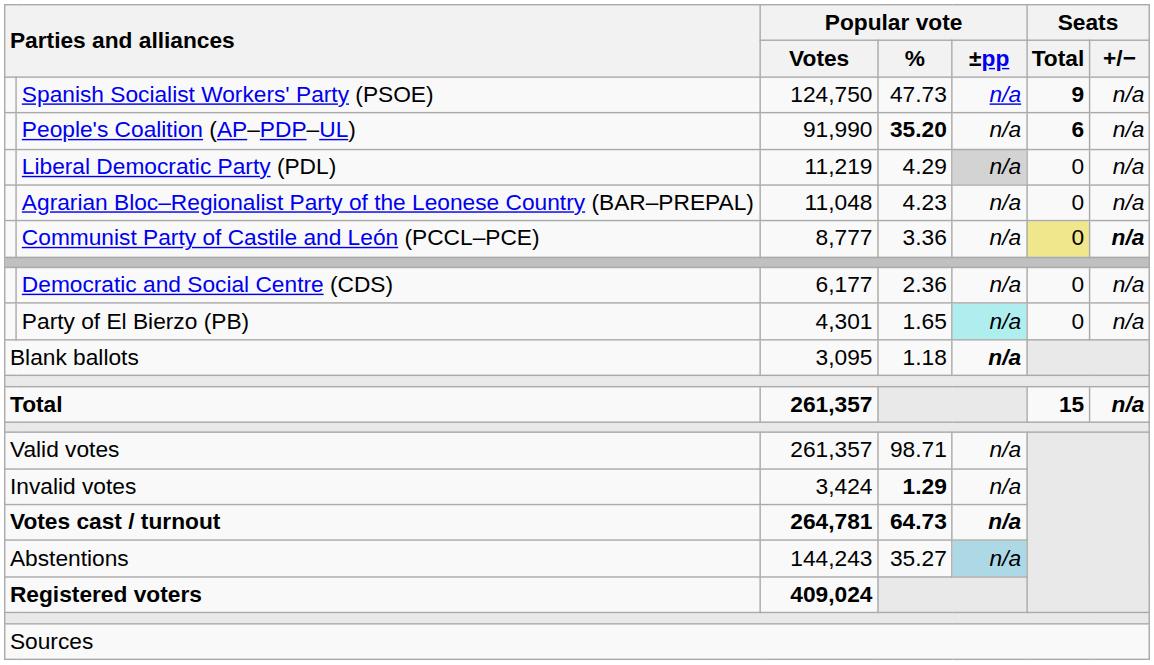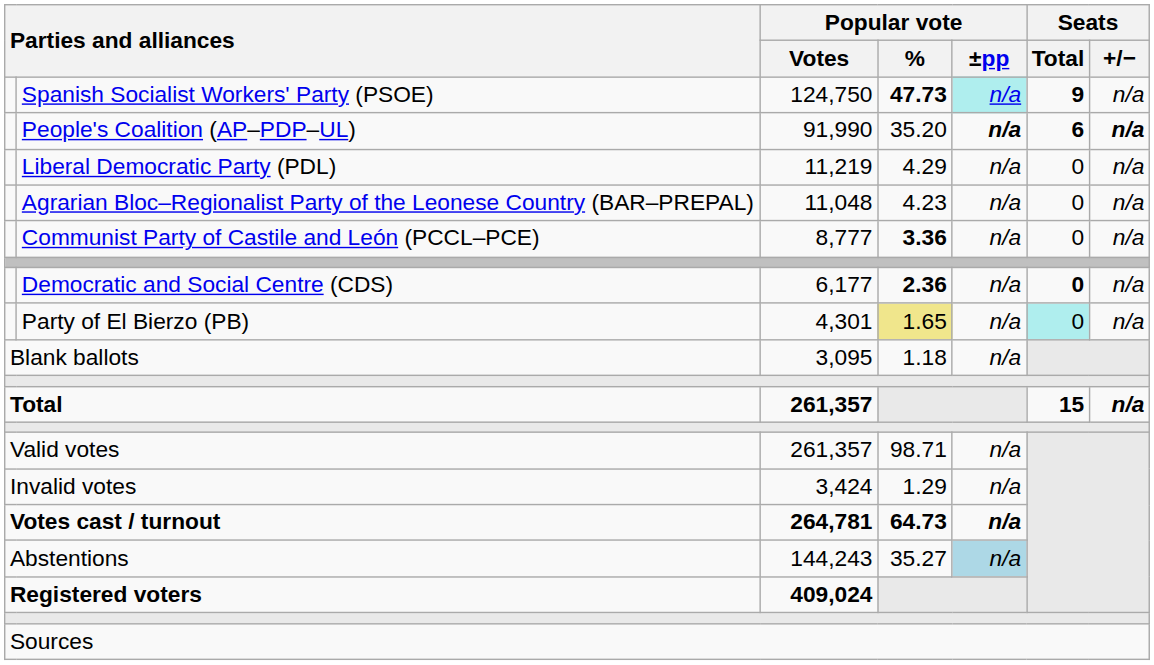(918, 94) normal -> (918, 94) bold
(1005, 94) no background -> (1005, 94) paleturquoise background
(918, 130) bold -> (918, 130) normal
(1005, 130) normal -> (1005, 130) bold
(1129, 130) normal -> (1128, 130) bold
(1005, 166) lightgrey background -> (1005, 166) no background
(925, 238) normal -> (925, 238) bold
(1078, 238) khaki background -> (1078, 238) no background
(1128, 238) bold -> (1129, 238) normal
(925, 285) normal -> (925, 285) bold
(1078, 285) normal -> (1078, 285) bold
(925, 321) no background -> (925, 321) khaki background
(1005, 321) paleturquoise background -> (1005, 321) no background
(1078, 321) no background -> (1078, 321) paleturquoise background
(1005, 357) bold -> (1005, 357) normal
(925, 486) bold -> (925, 486) normal
